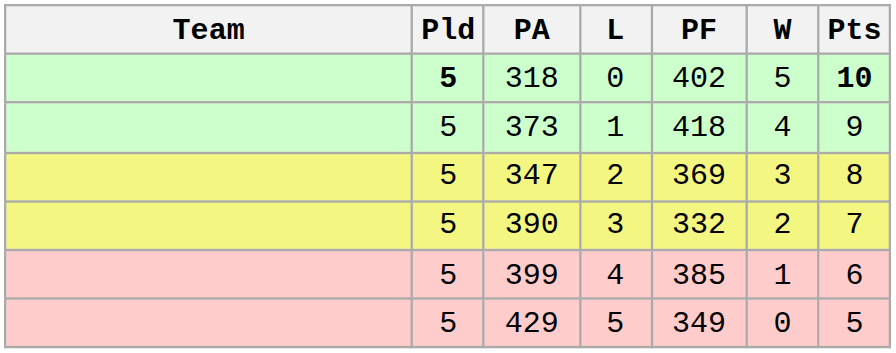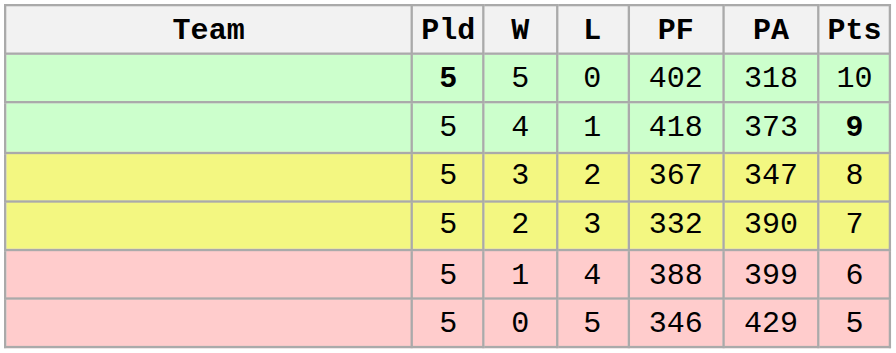columns swapped: (783, 30) <-> (532, 30)
(855, 79) bold -> (855, 79) normal
(855, 128) normal -> (855, 128) bold
(699, 176) 369 -> (676, 176) 367
(699, 274) 385 -> (676, 274) 388
(699, 323) 349 -> (676, 323) 346
